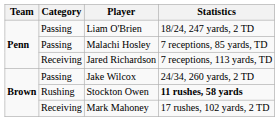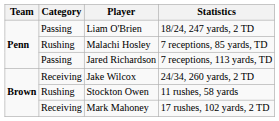(56, 44) Passing -> (58, 44) Rushing
(61, 60) Receiving -> (56, 60) Passing
(56, 76) Passing -> (61, 76) Receiving
(202, 92) bold -> (200, 92) normal
